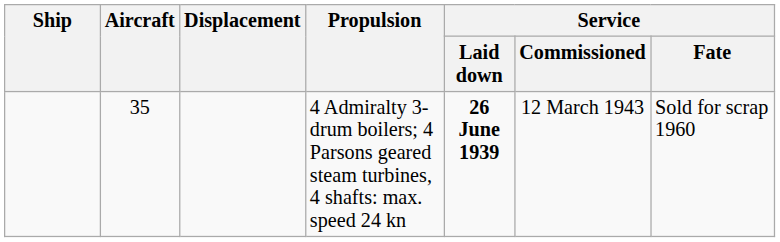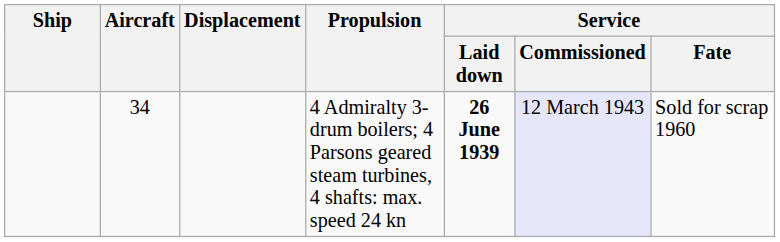(140, 107) 35 -> (140, 107) 34
(583, 107) no background -> (583, 107) lavender background
